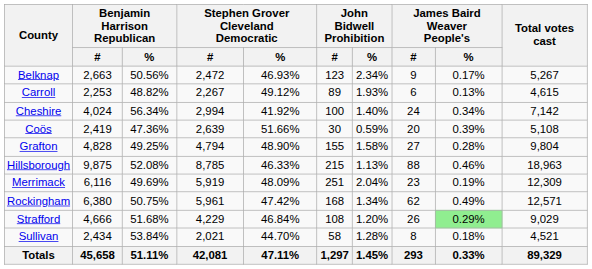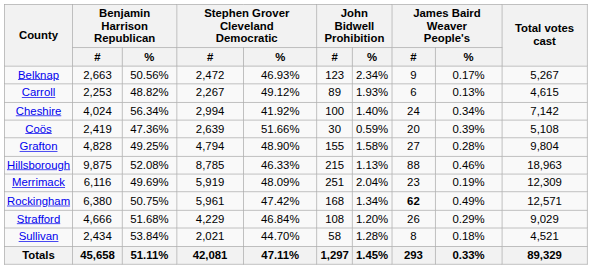(413, 201) normal -> (413, 201) bold
(469, 219) lightgreen background -> (469, 219) no background
